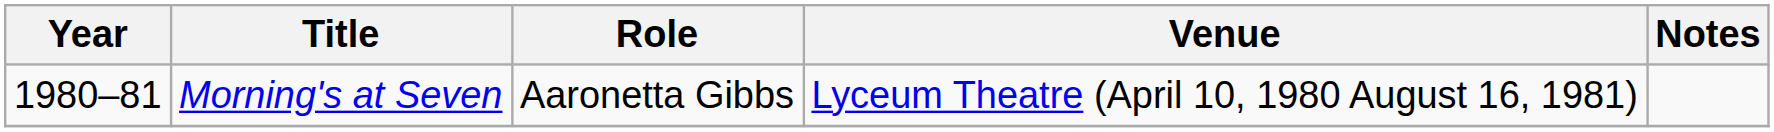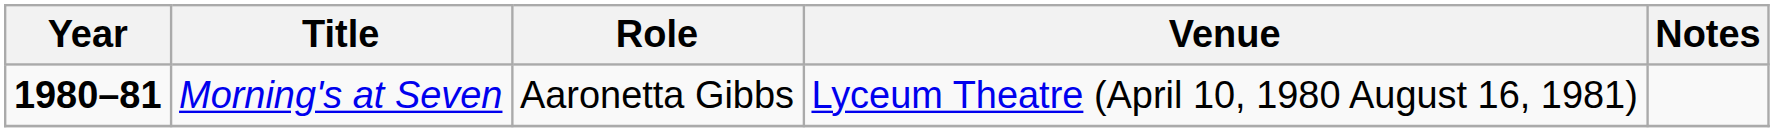(88, 94) normal -> (88, 94) bold
